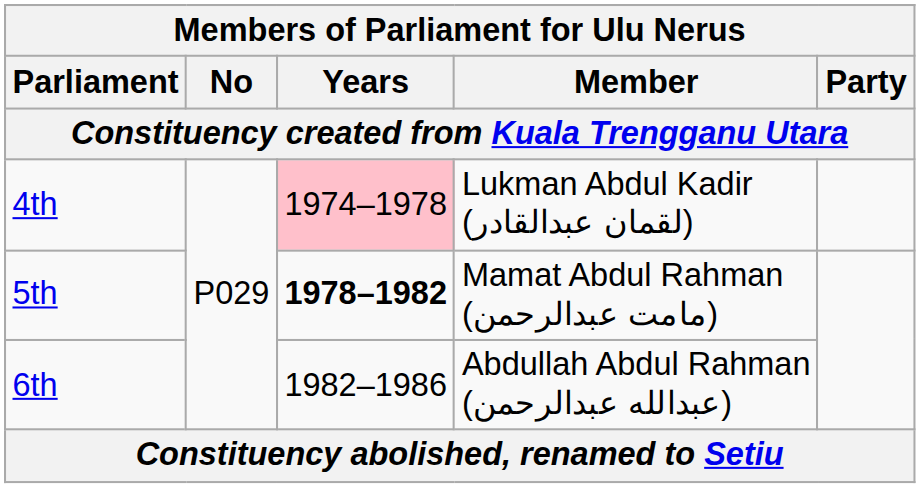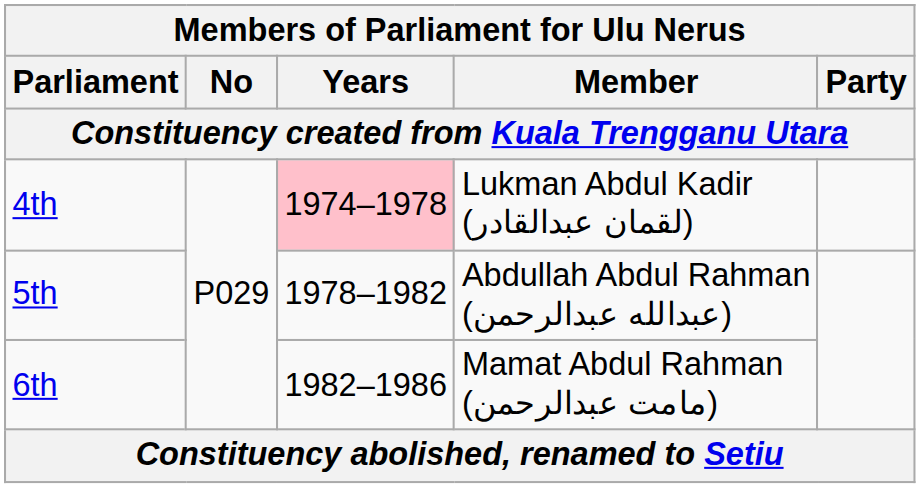(366, 294) bold -> (366, 294) normal
(623, 294) Mamat Abdul Rahman (مامت عبدالرحمن) -> (636, 294) Abdullah Abdul Rahman (عبدالله عبدالرحمن)
(636, 384) Abdullah Abdul Rahman (عبدالله عبدالرحمن) -> (623, 384) Mamat Abdul Rahman (مامت عبدالرحمن)
